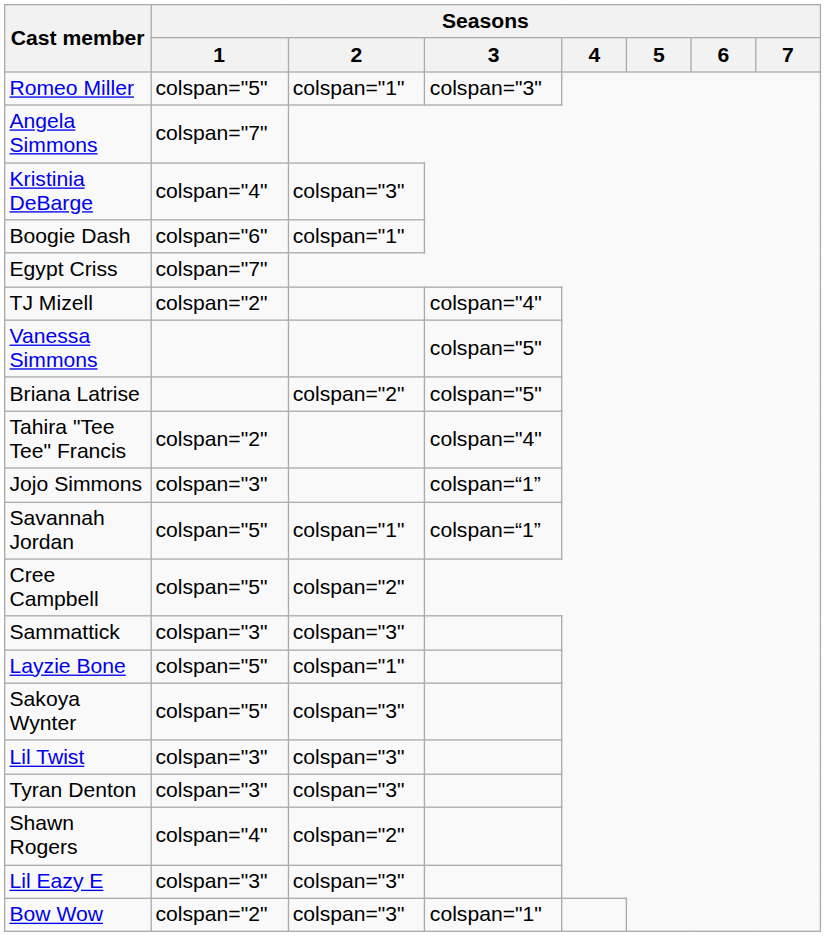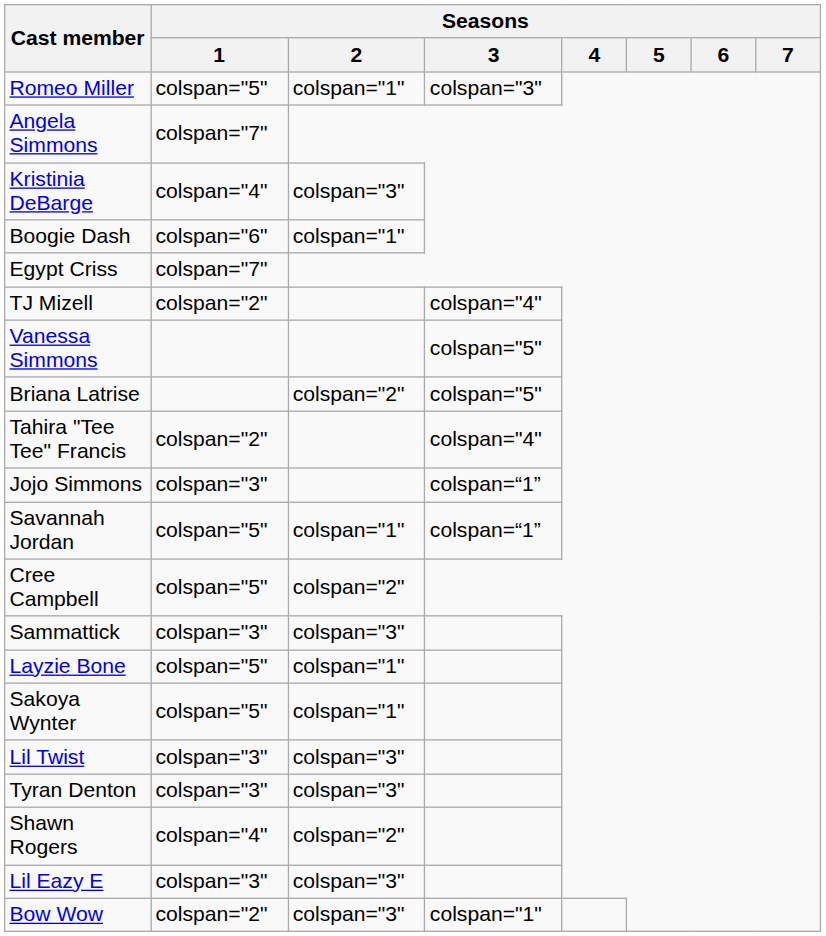(349, 711) colspan="3" -> (349, 711) colspan="1"
